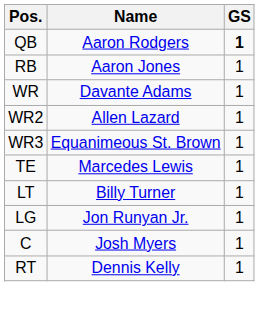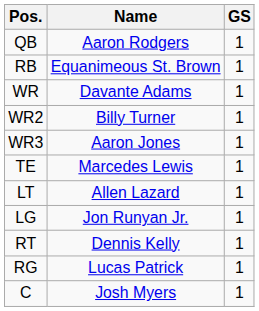(239, 42) bold -> (239, 42) normal
(136, 67) Aaron Jones -> (136, 67) Equanimeous St. Brown
(136, 117) Allen Lazard -> (136, 117) Billy Turner
(136, 142) Equanimeous St. Brown -> (136, 142) Aaron Jones
(136, 192) Billy Turner -> (136, 192) Allen Lazard
rows swapped: (26, 243) <-> (26, 268)
+ row: (26, 268)
